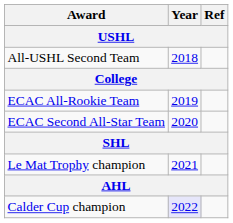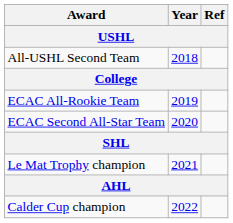(185, 206) lavender background -> (185, 206) no background
